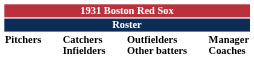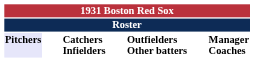(23, 39) no background -> (23, 39) lavender background
